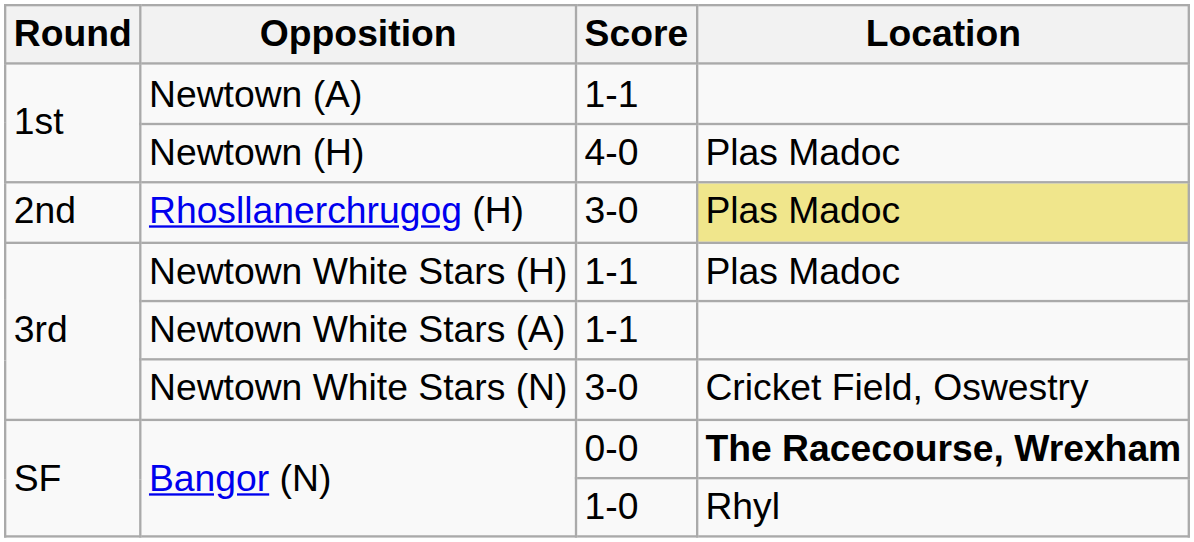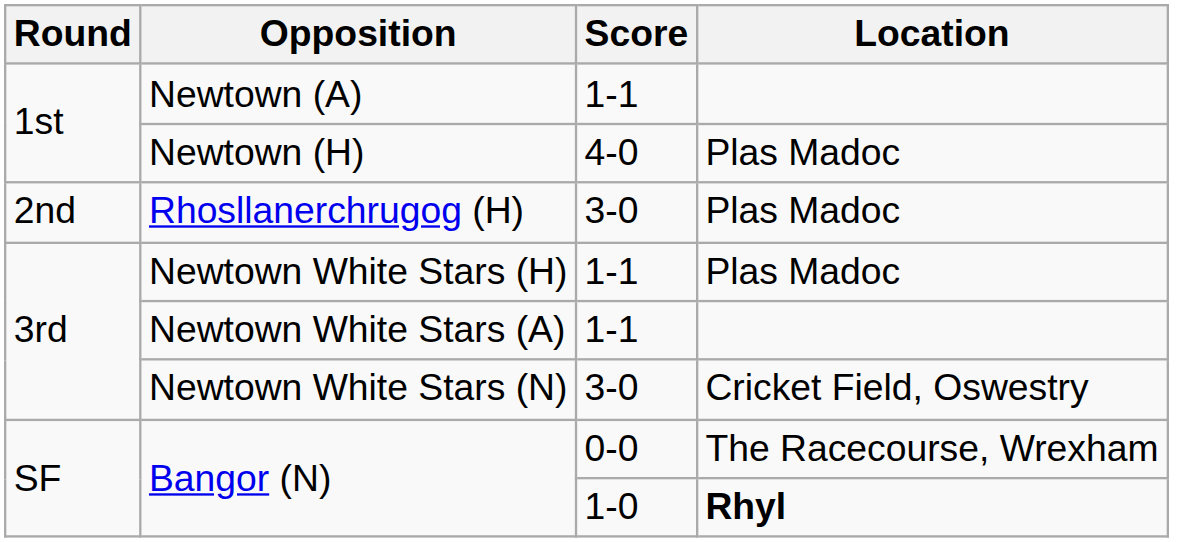(803, 211) khaki background -> (803, 211) no background
(943, 447) bold -> (932, 447) normal
(743, 507) normal -> (746, 507) bold
